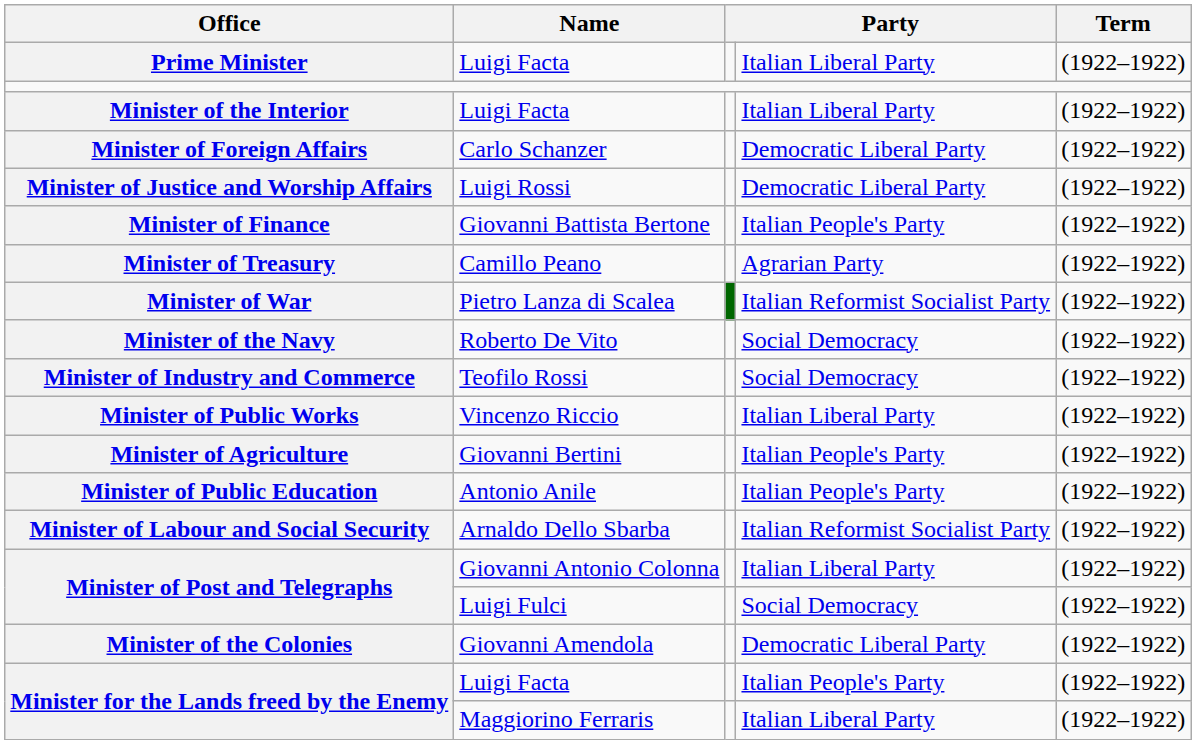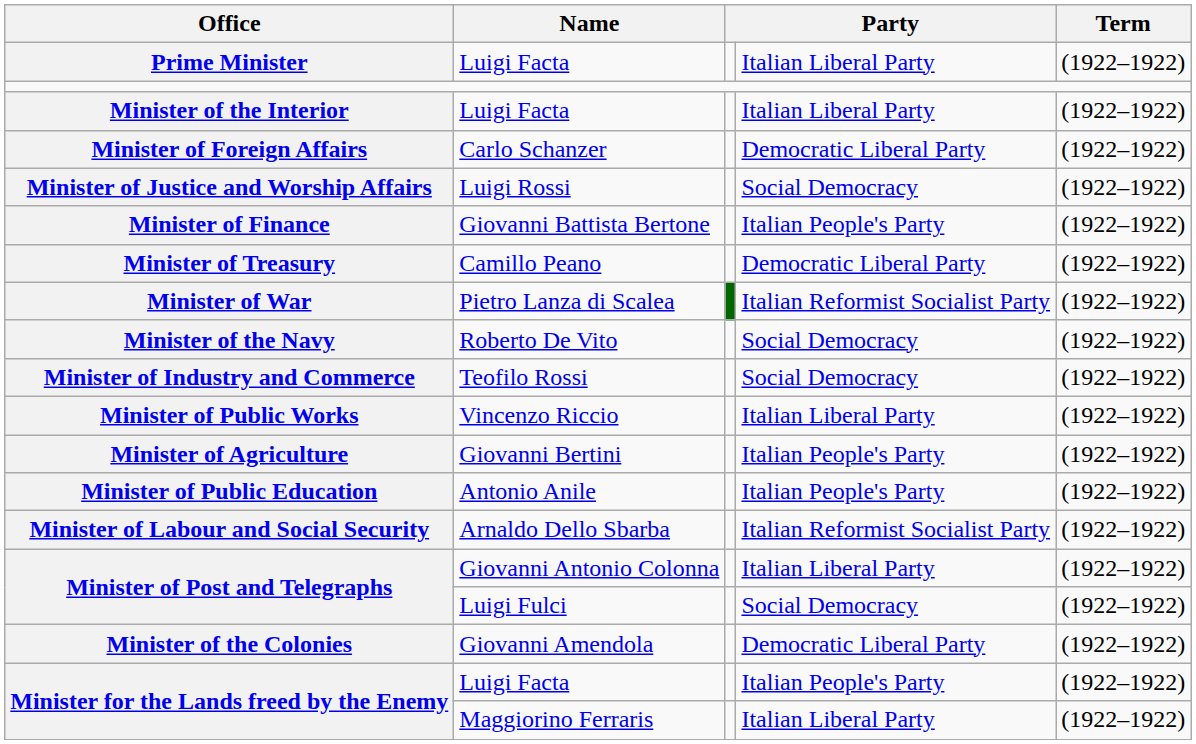(863, 186) Democratic Liberal Party -> (830, 186) Social Democracy
(812, 262) Agrarian Party -> (863, 262) Democratic Liberal Party
